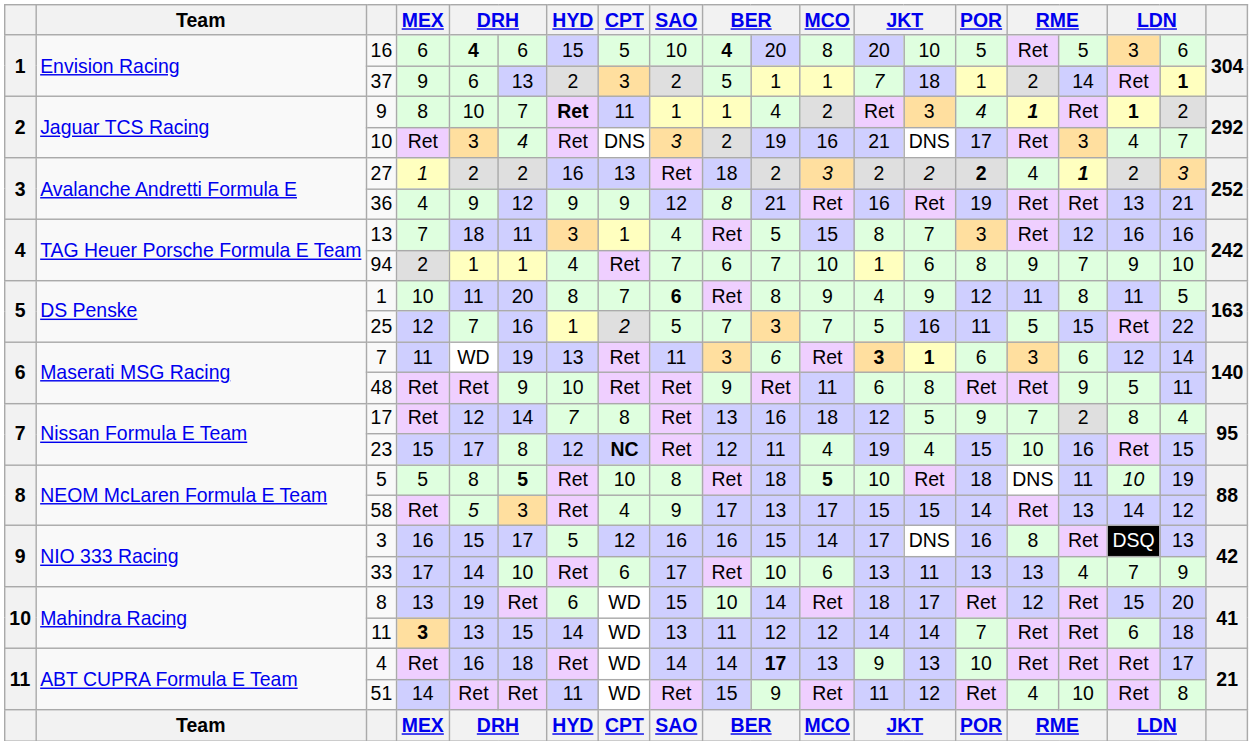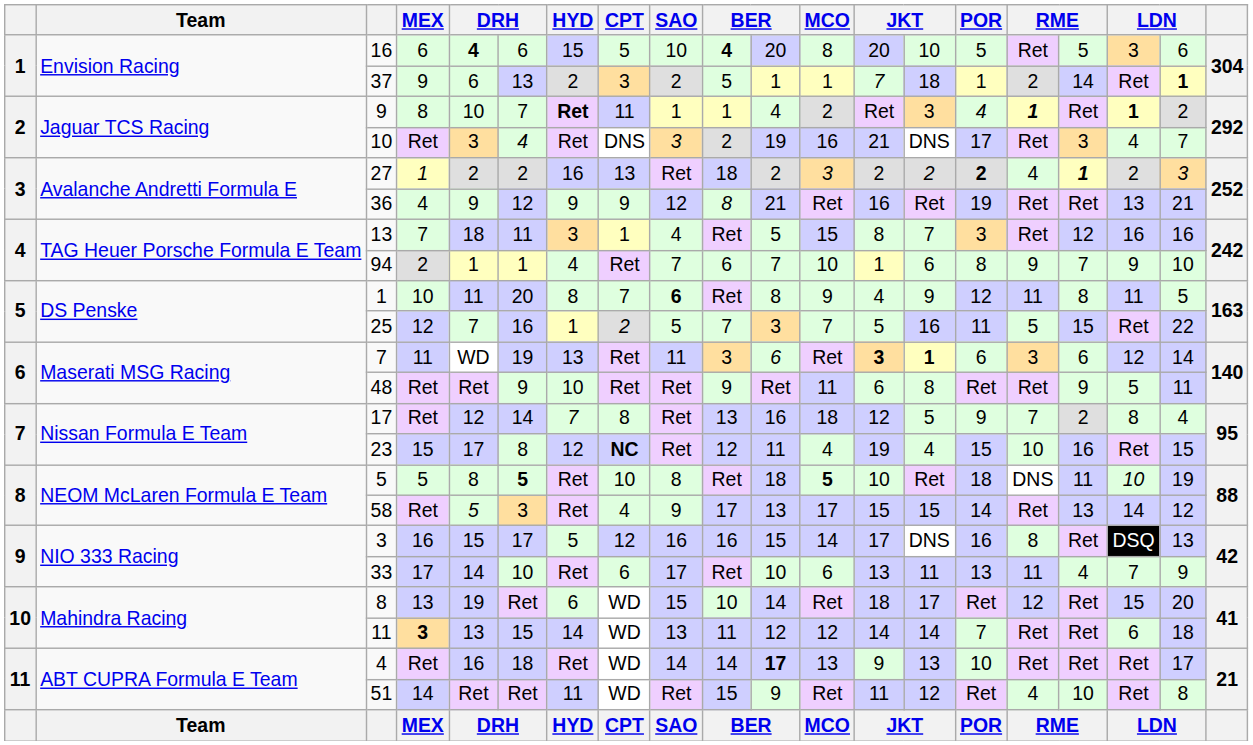(1033, 571) 13 -> (1033, 571) 11
